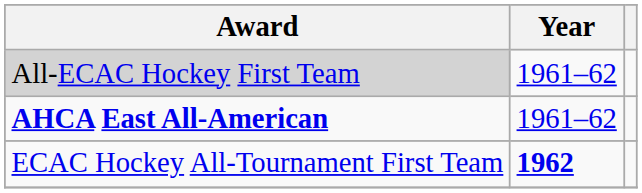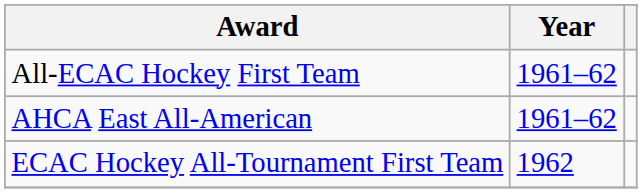(186, 72) lightgrey background -> (186, 72) no background
(170, 118) bold -> (162, 118) normal
(545, 163) bold -> (545, 163) normal
